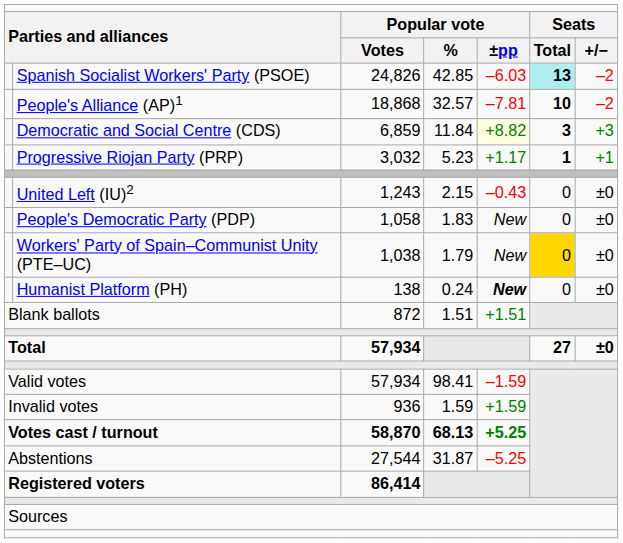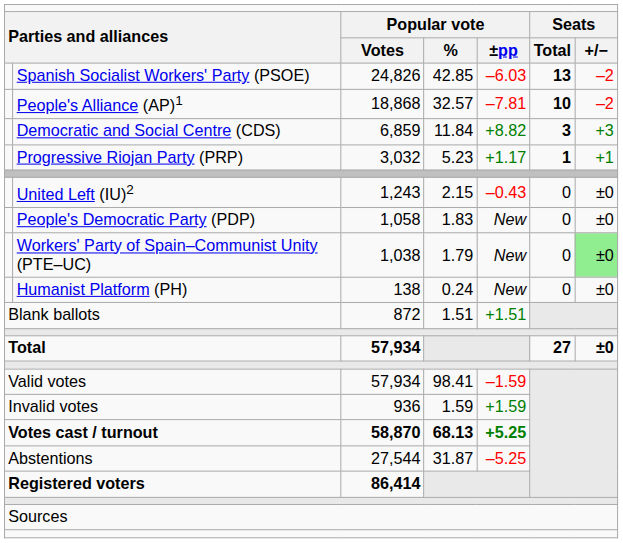(562, 76) paleturquoise background -> (562, 76) no background
(506, 131) lightyellow background -> (506, 131) no background
(567, 255) gold background -> (567, 255) no background
(605, 255) no background -> (605, 255) lightgreen background
(510, 289) bold -> (510, 289) normal
